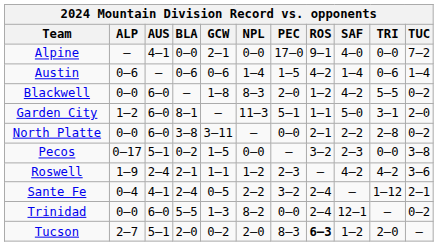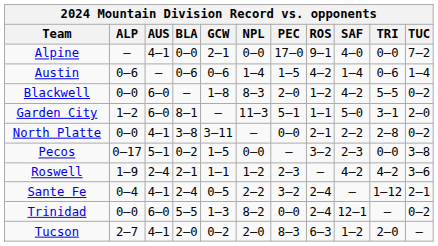(159, 133) 6–0 -> (159, 133) 4–1
(159, 232) 5–1 -> (159, 232) 4–1
(321, 232) bold -> (321, 232) normal
